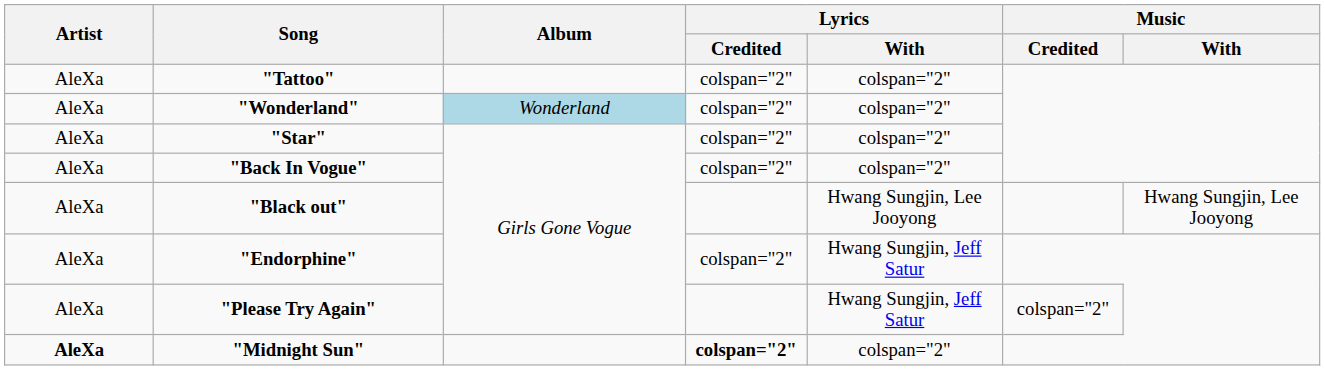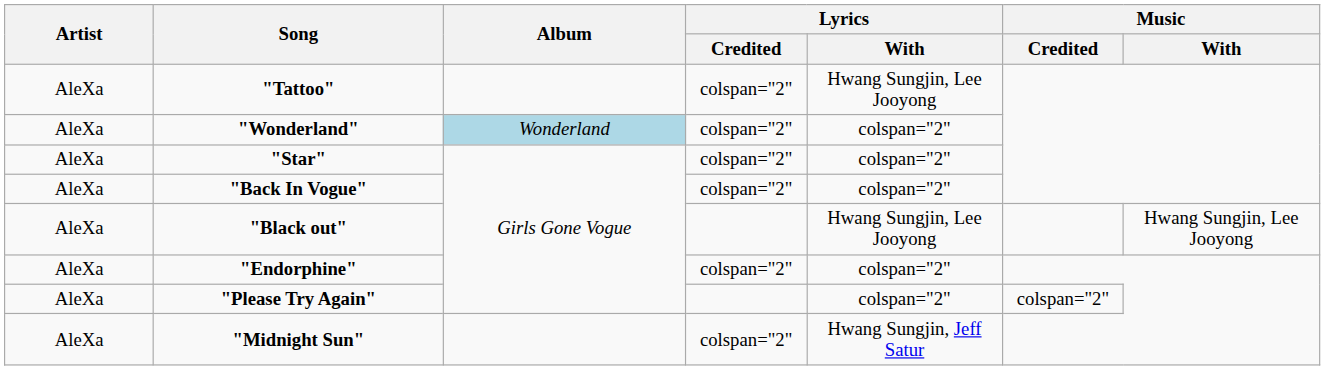(905, 78) colspan="2" -> (905, 89) Hwang Sungjin, Lee Jooyong
(905, 258) Hwang Sungjin, Jeff Satur -> (905, 269) colspan="2"
(905, 309) Hwang Sungjin, Jeff Satur -> (905, 298) colspan="2"
(79, 349) bold -> (79, 339) normal
(746, 349) bold -> (746, 339) normal
(905, 349) colspan="2" -> (905, 339) Hwang Sungjin, Jeff Satur
